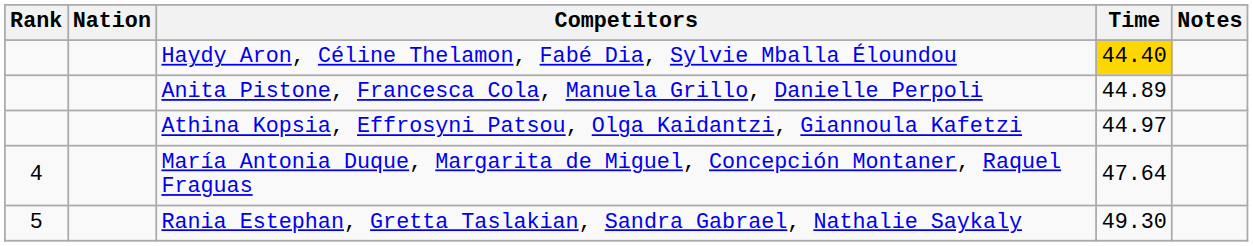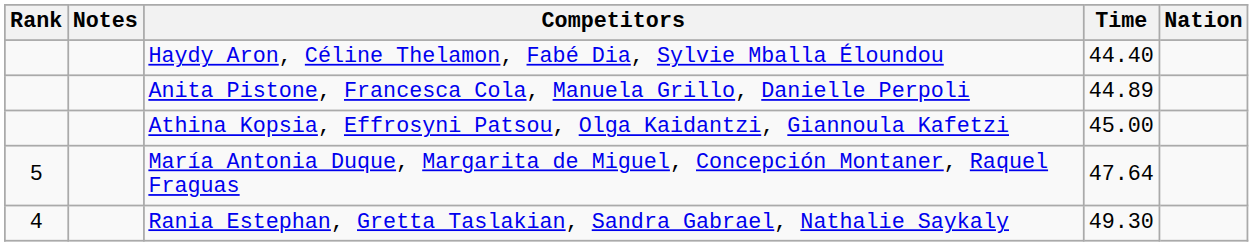columns swapped: (112, 23) <-> (1210, 23)
(1134, 58) gold background -> (1121, 58) no background
(1134, 128) 44.97 -> (1121, 128) 45.00
(36, 175) 4 -> (36, 175) 5
(36, 223) 5 -> (36, 223) 4
